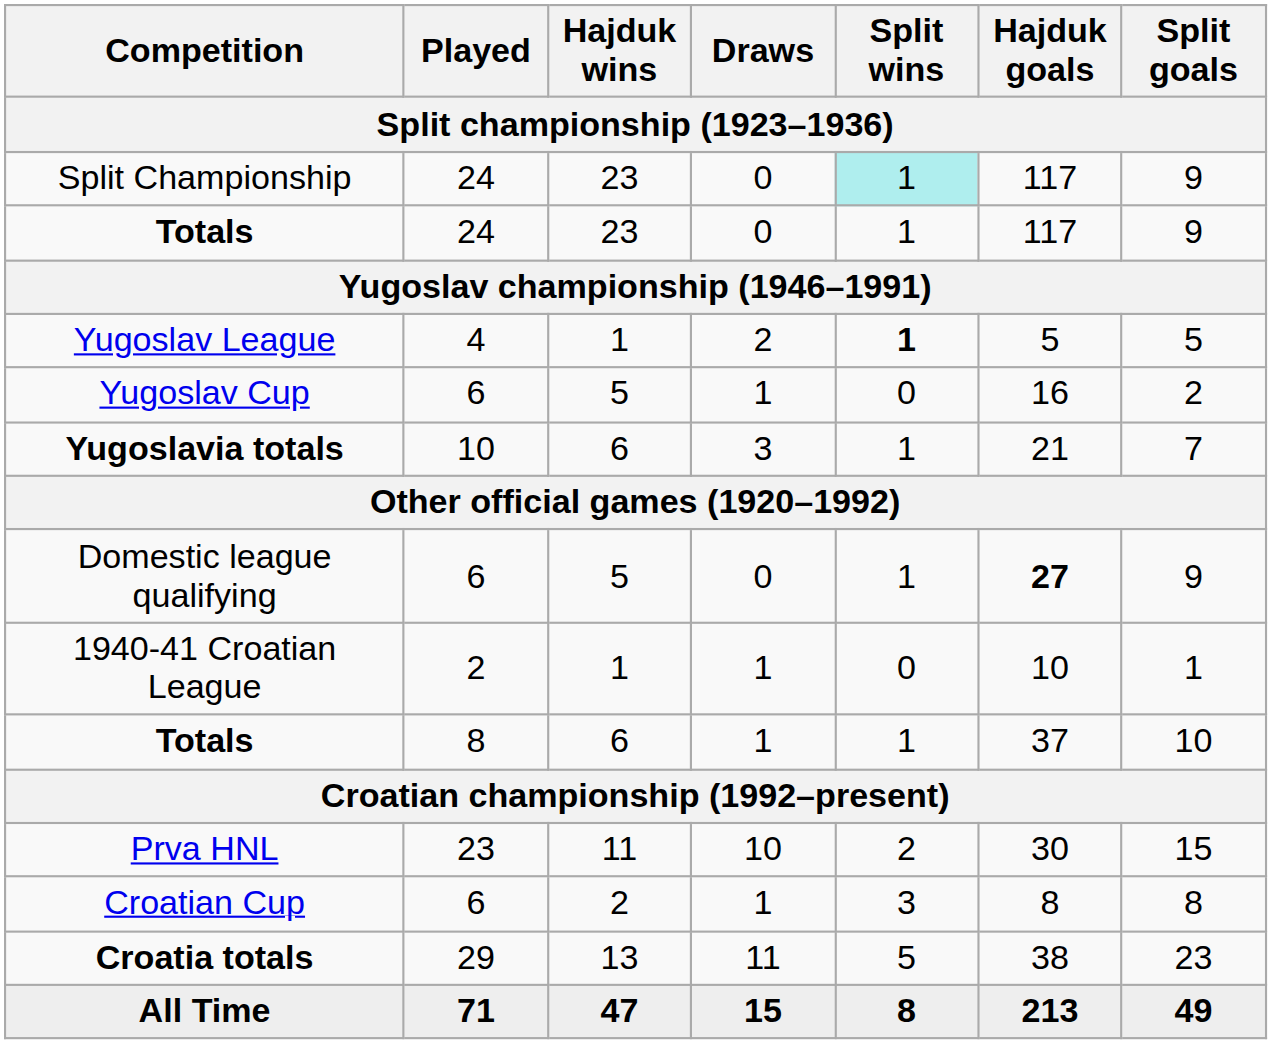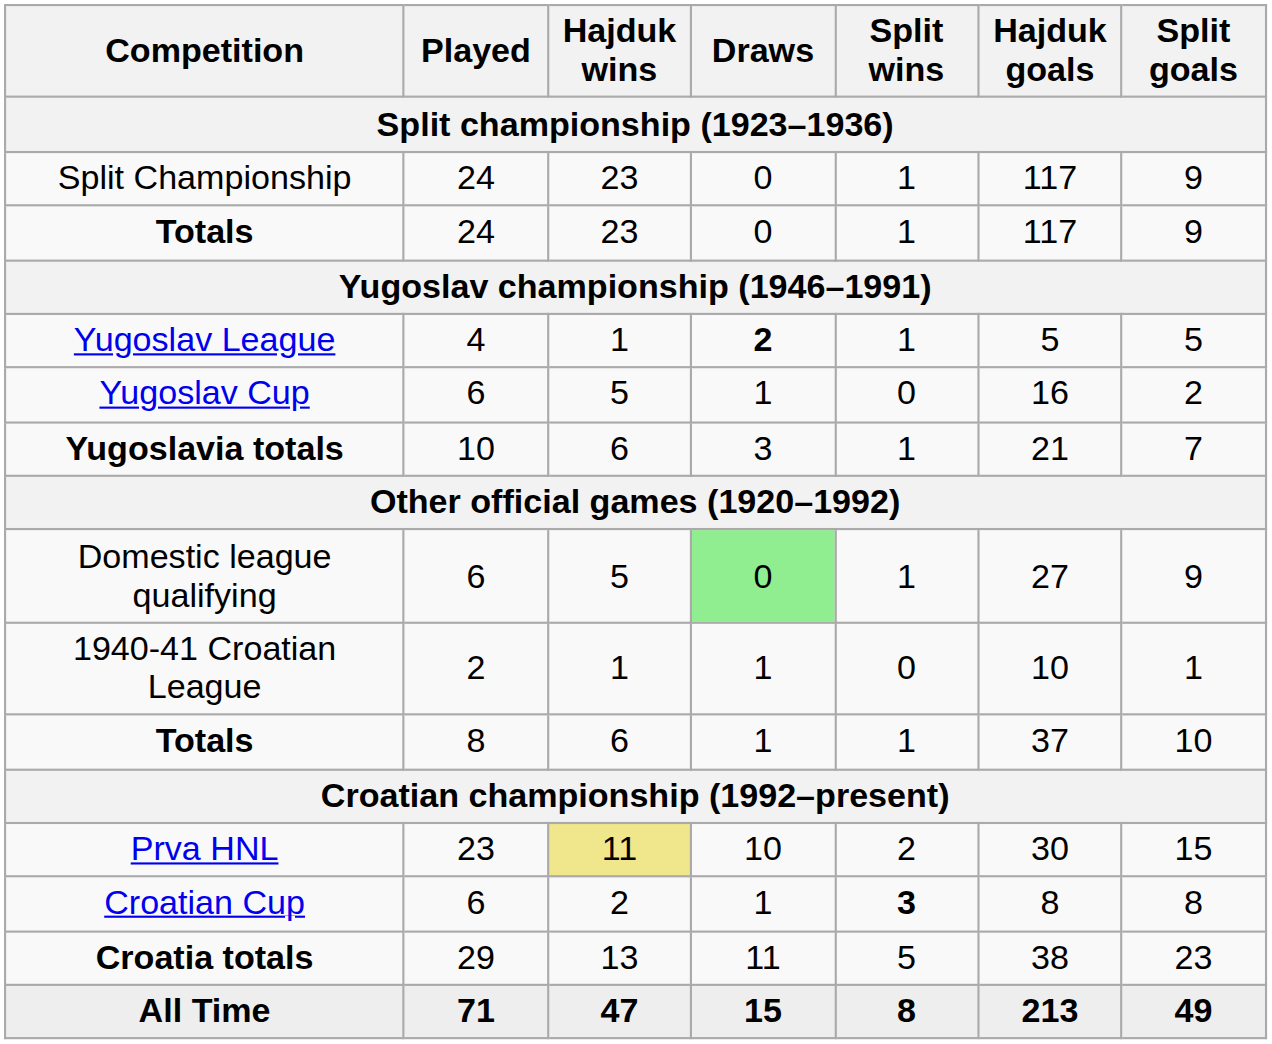(906, 177) paleturquoise background -> (906, 177) no background
(763, 340) normal -> (763, 340) bold
(906, 340) bold -> (906, 340) normal
(763, 575) no background -> (763, 575) lightgreen background
(1050, 575) bold -> (1050, 575) normal
(619, 849) no background -> (619, 849) khaki background
(906, 903) normal -> (906, 903) bold
